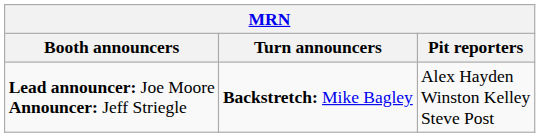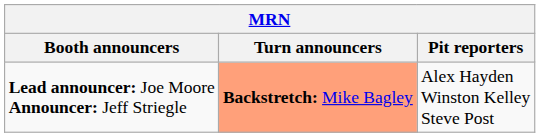(318, 97) no background -> (318, 97) lightsalmon background
